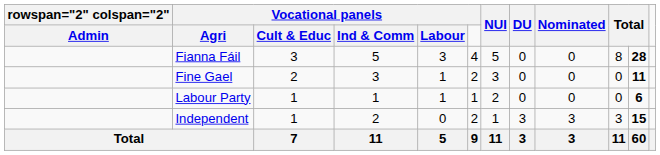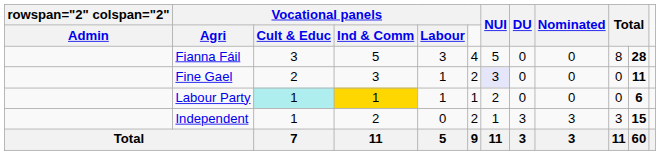(495, 77) no background -> (495, 77) lavender background
(294, 98) no background -> (294, 98) paleturquoise background
(376, 98) no background -> (376, 98) gold background
